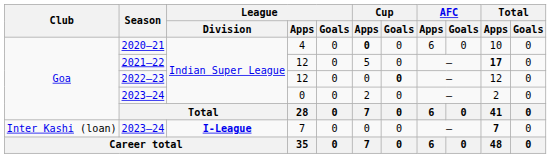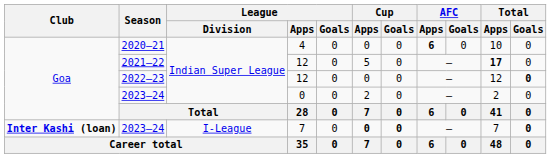(367, 46) bold -> (367, 46) normal
(431, 46) normal -> (431, 46) bold
(399, 79) bold -> (399, 79) normal
(528, 79) normal -> (528, 79) bold
(62, 128) normal -> (62, 128) bold
(227, 128) bold -> (227, 128) normal
(367, 128) normal -> (367, 128) bold
(399, 128) normal -> (399, 128) bold
(496, 128) bold -> (496, 128) normal
(528, 128) normal -> (528, 128) bold
